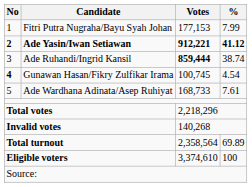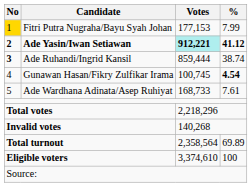(9, 28) no background -> (9, 28) gold background
(194, 43) no background -> (194, 43) paleturquoise background
(9, 59) normal -> (9, 59) bold
(194, 59) bold -> (194, 59) normal
(9, 75) bold -> (9, 75) normal
(231, 75) normal -> (231, 75) bold
